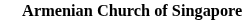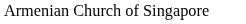(132, 11) bold -> (107, 11) normal
